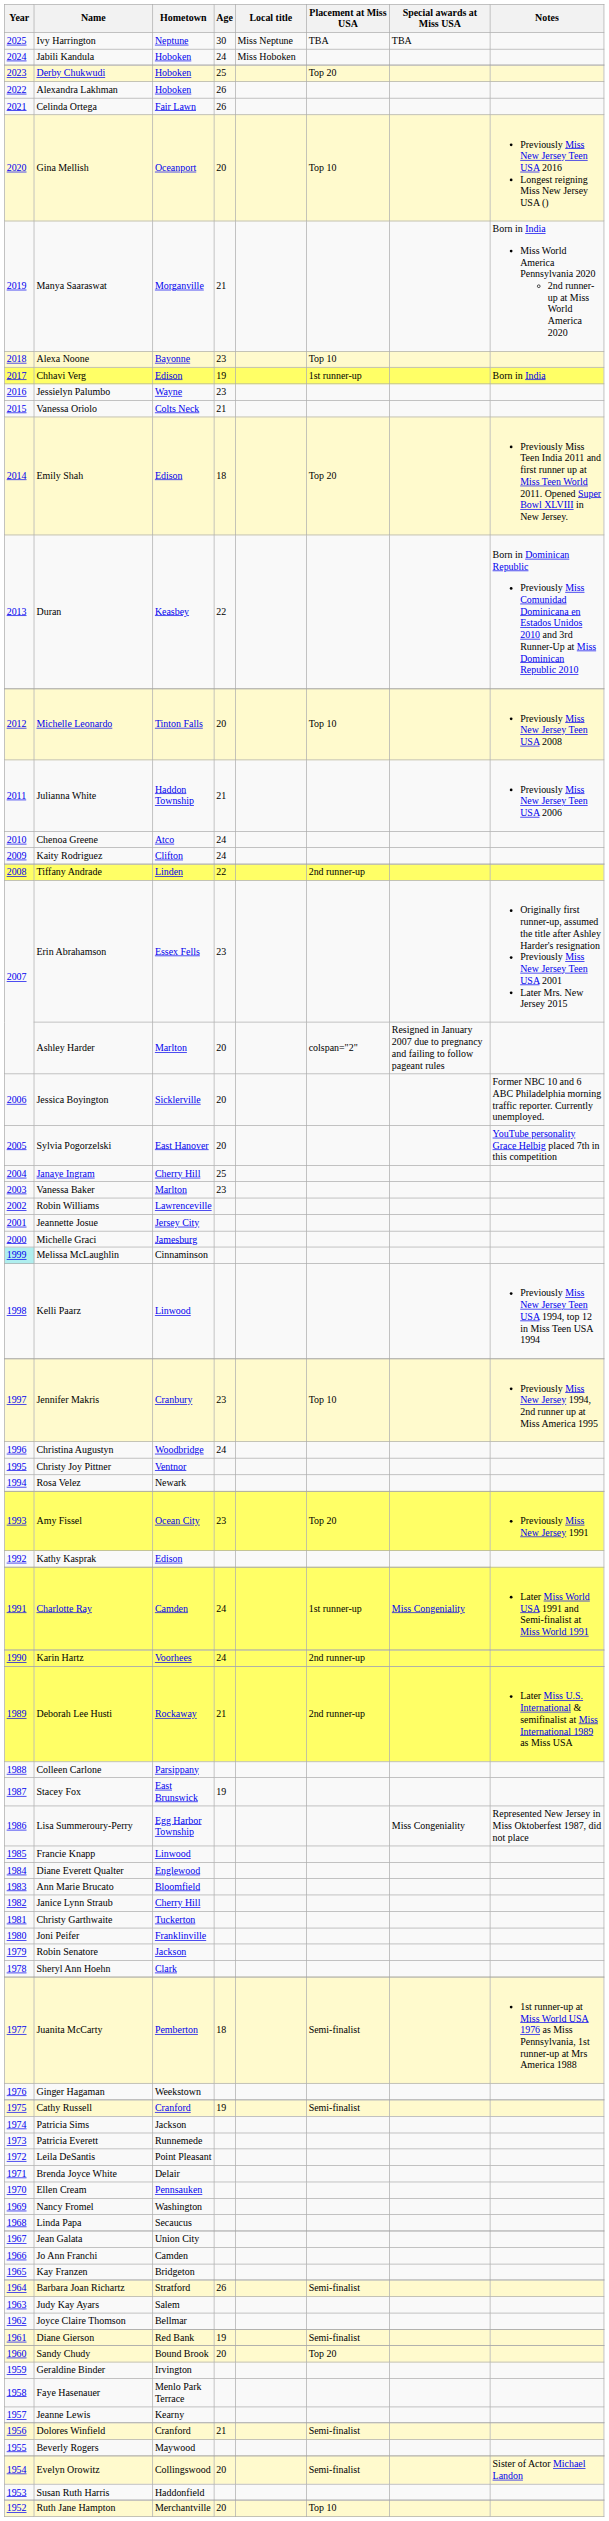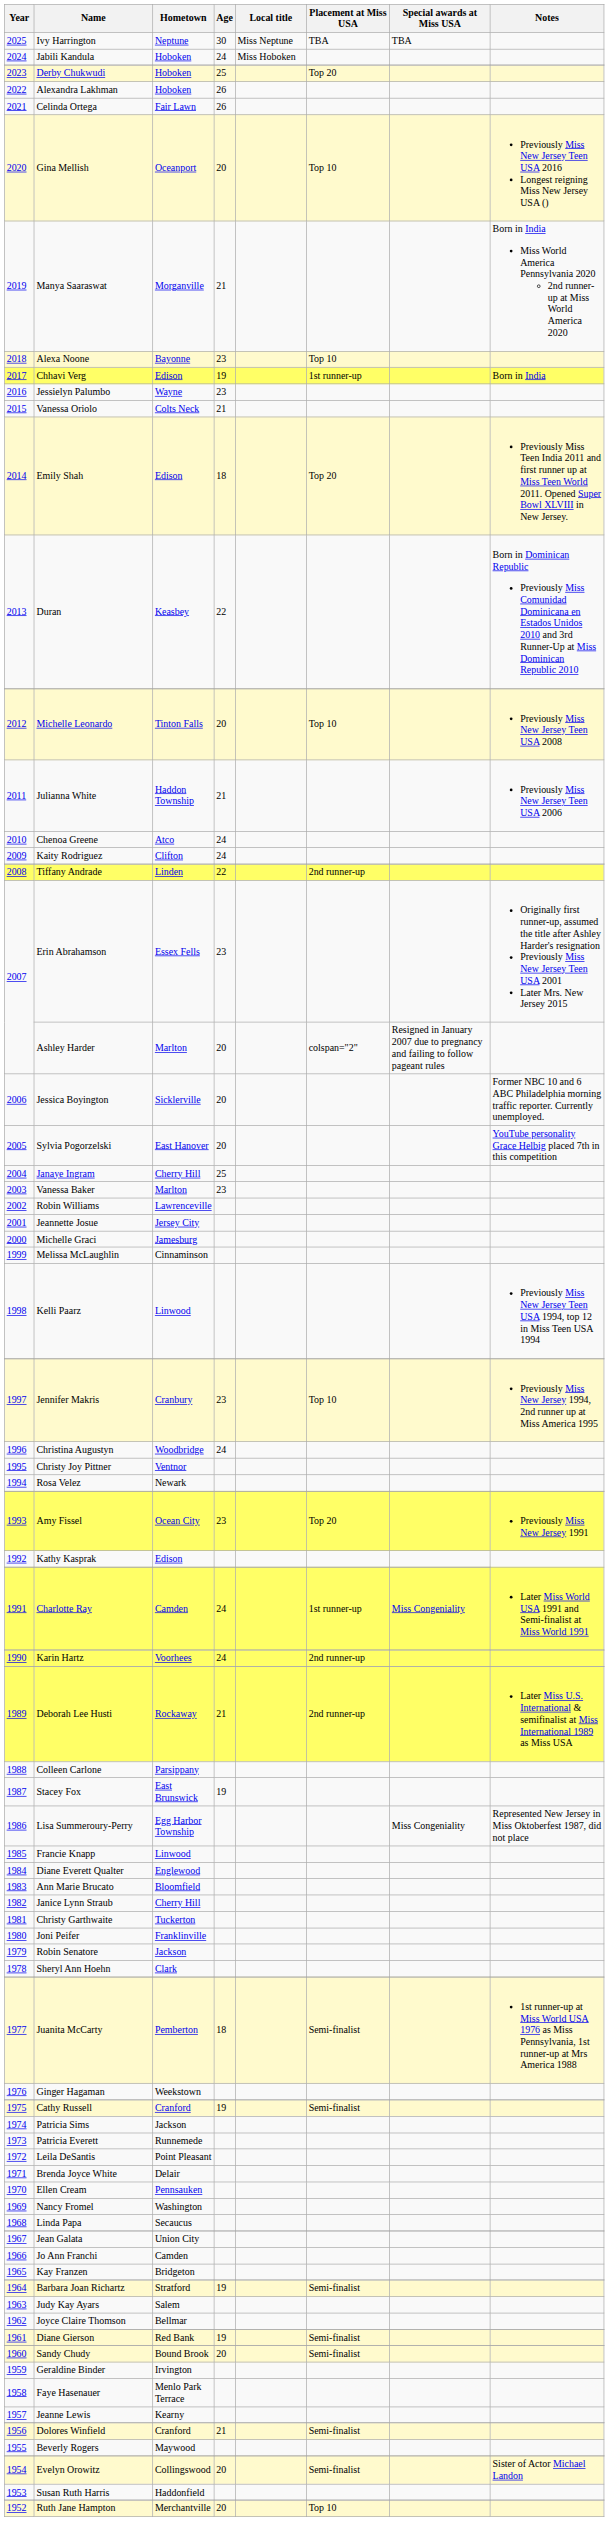(17, 1256) paleturquoise background -> (17, 1256) no background
(221, 2288) 26 -> (221, 2288) 19
(323, 2354) Top 20 -> (334, 2354) Semi-finalist
